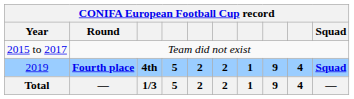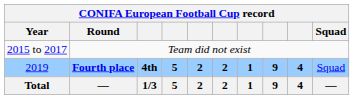(331, 67) bold -> (331, 67) normal
